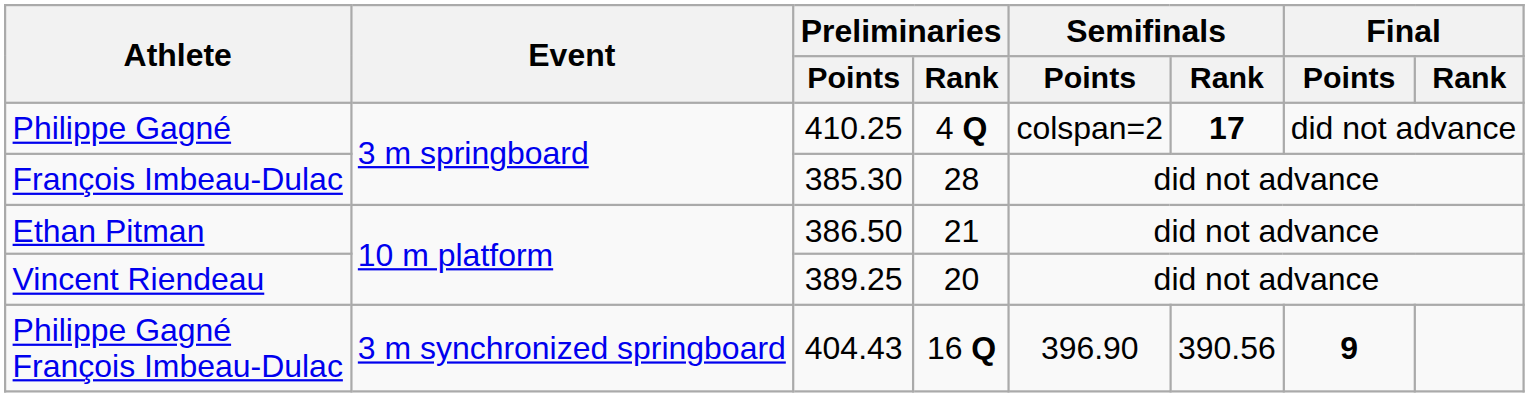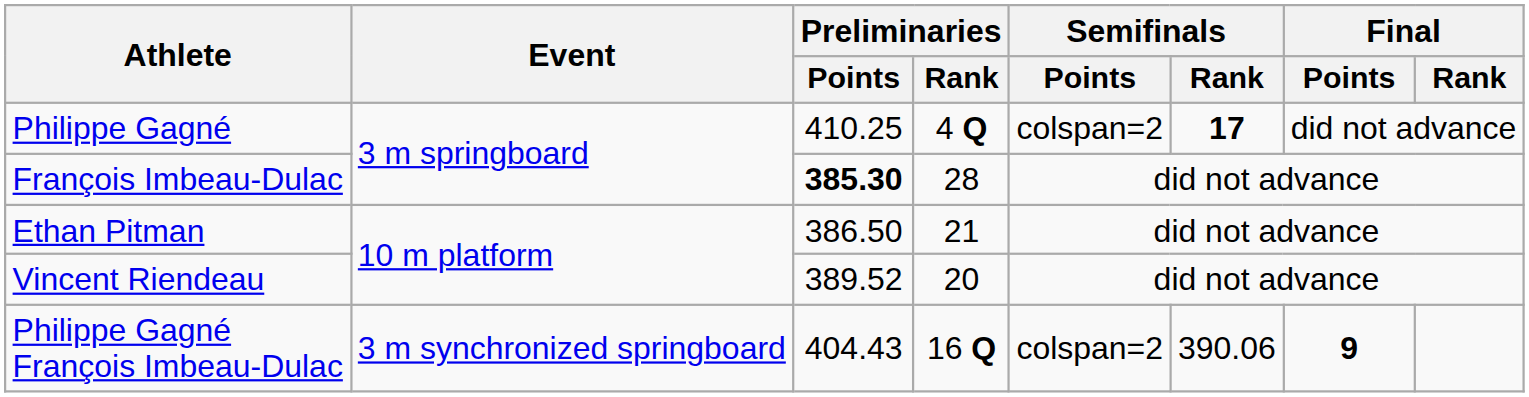(854, 179) normal -> (854, 179) bold
(854, 280) 389.25 -> (854, 280) 389.52
(1090, 349) 396.90 -> (1090, 349) colspan=2
(1227, 349) 390.56 -> (1227, 349) 390.06
